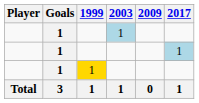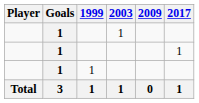(121, 32) lightblue background -> (121, 32) no background
(179, 51) lightblue background -> (179, 51) no background
(92, 70) gold background -> (92, 70) no background
